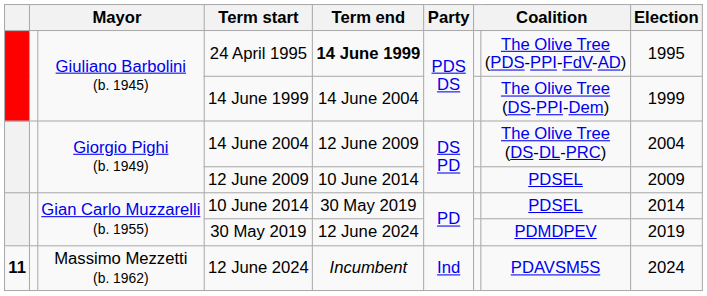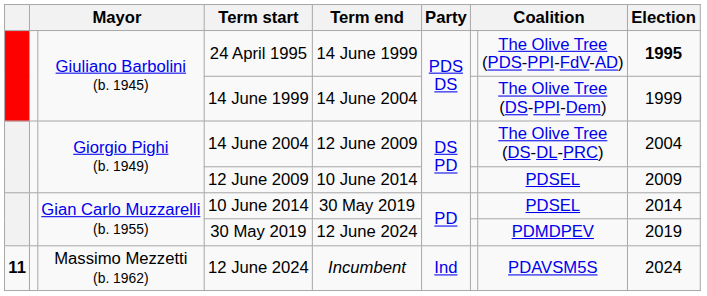(368, 53) bold -> (367, 53) normal
(666, 53) normal -> (664, 53) bold
